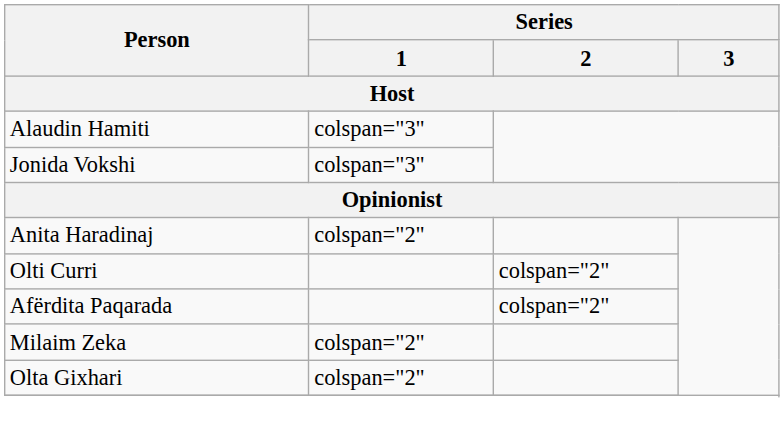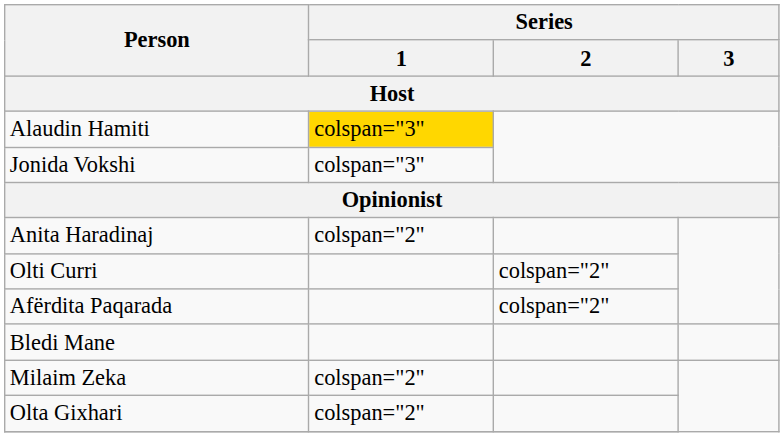(369, 128) no background -> (369, 128) gold background
+ row: (62, 341)
